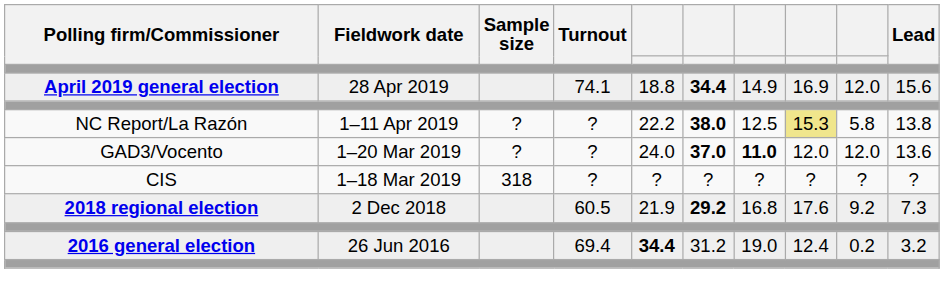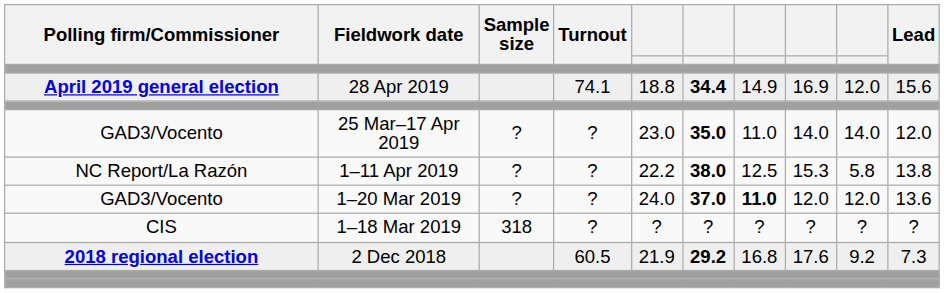+ row: (161, 133)
(811, 123) khaki background -> (811, 171) no background
- row: (161, 245)
